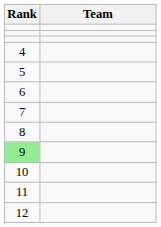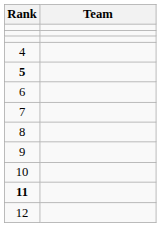(22, 72) normal -> (22, 72) bold
(22, 152) lightgreen background -> (22, 152) no background
(22, 192) normal -> (22, 192) bold
